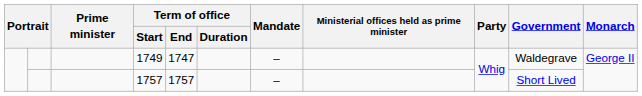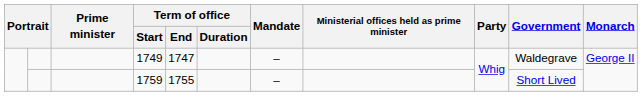(149, 80) 1757 -> (149, 80) 1759
(181, 80) 1757 -> (181, 80) 1755
